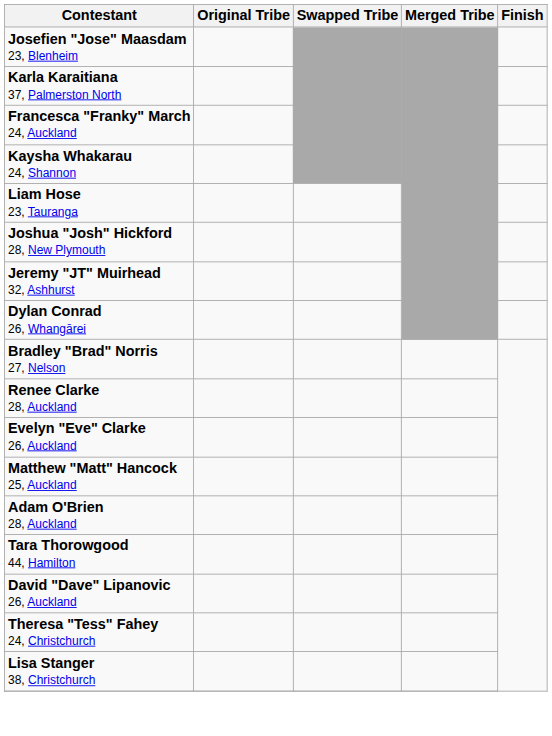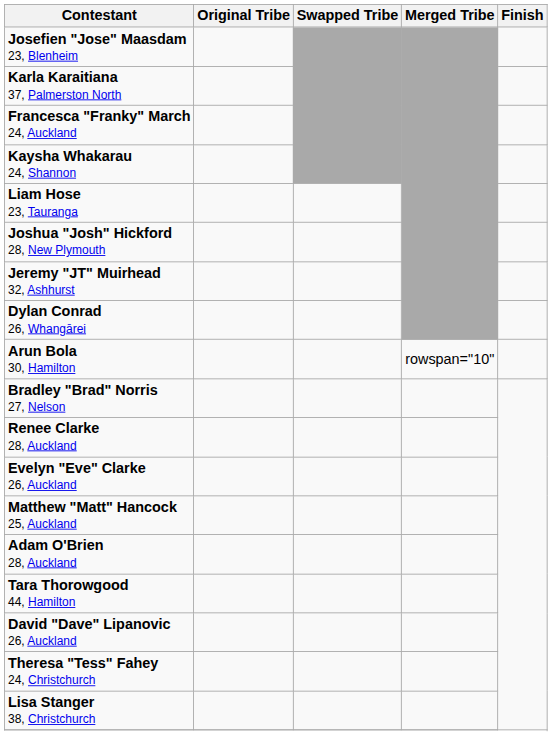+ row: (42, 359)
